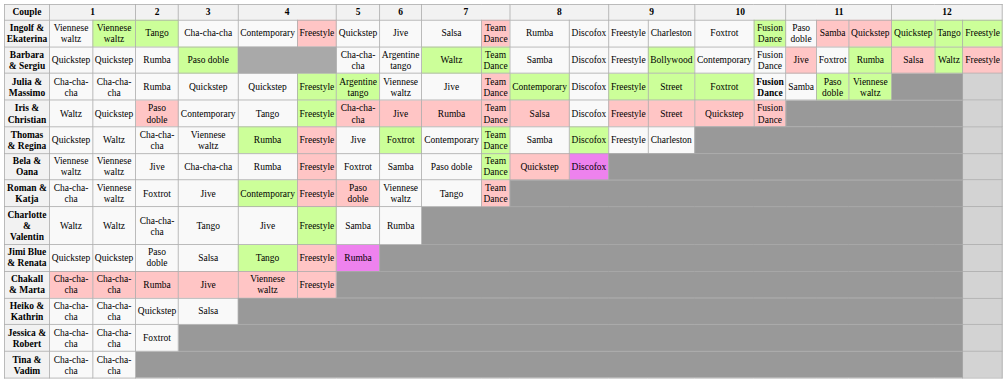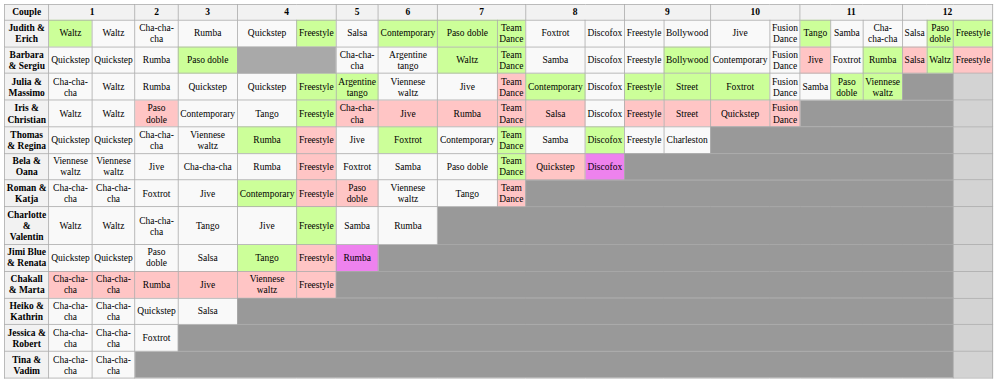- row: (27, 33)
+ row: (27, 33)
(114, 87) Cha-cha-cha -> (114, 87) Waltz
(770, 87) bold -> (785, 87) normal
(114, 113) Quickstep -> (114, 113) Waltz
(114, 140) Waltz -> (114, 140) Quickstep
(114, 193) Viennese waltz -> (113, 193) Cha-cha-cha
